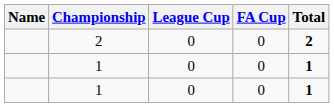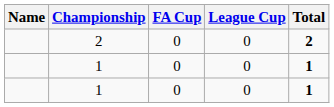columns swapped: (191, 16) <-> (261, 16)
